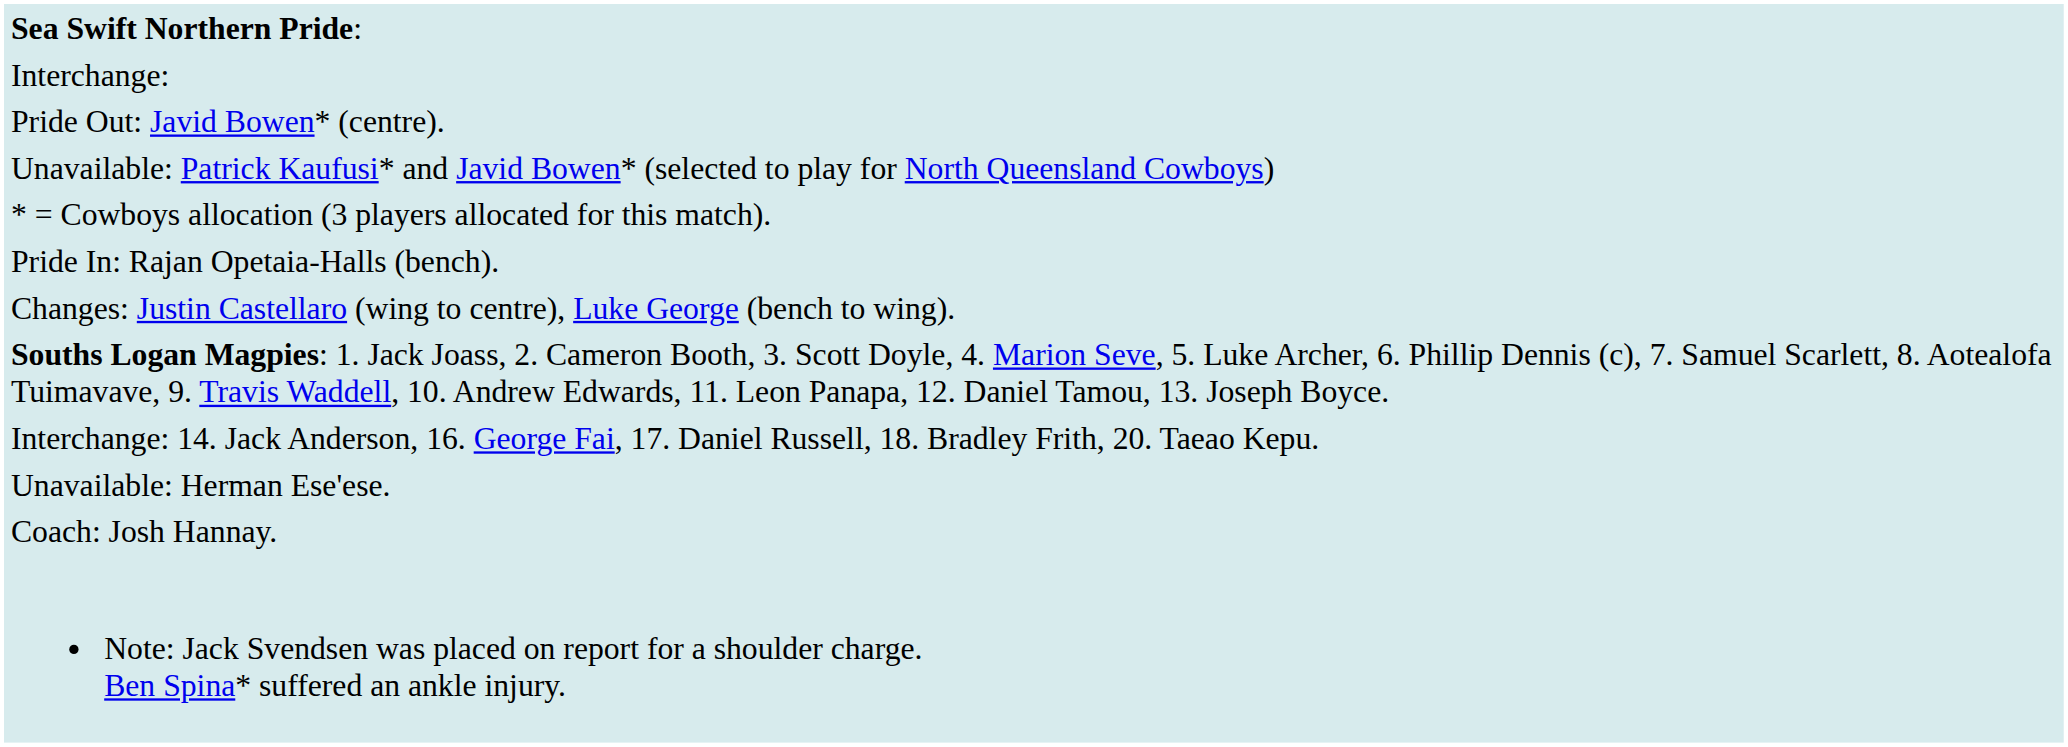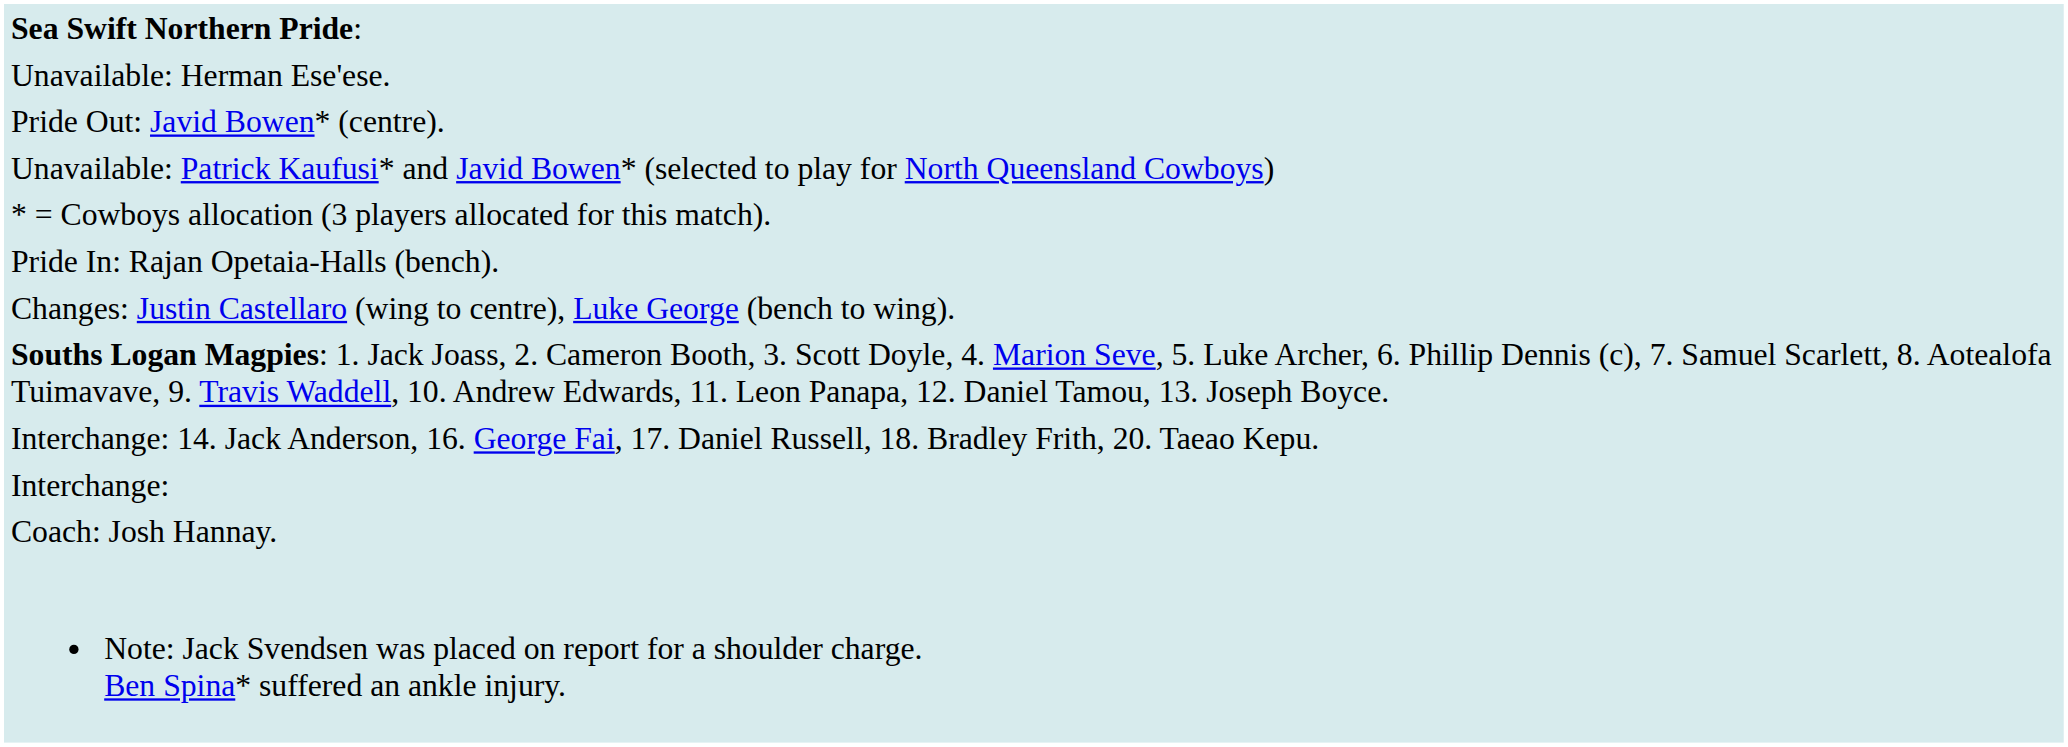(90, 75) Interchange: -> (201, 75) Unavailable: Herman Ese'ese.
(201, 485) Unavailable: Herman Ese'ese. -> (90, 485) Interchange:
